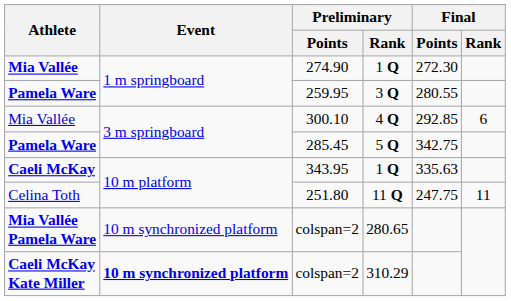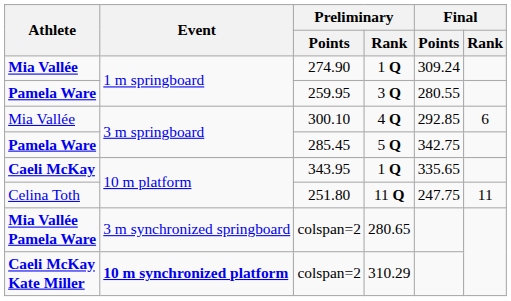(437, 68) 272.30 -> (439, 68) 309.24
(437, 170) 335.63 -> (439, 170) 335.65
(190, 229) 10 m synchronized platform -> (197, 229) 3 m synchronized springboard
